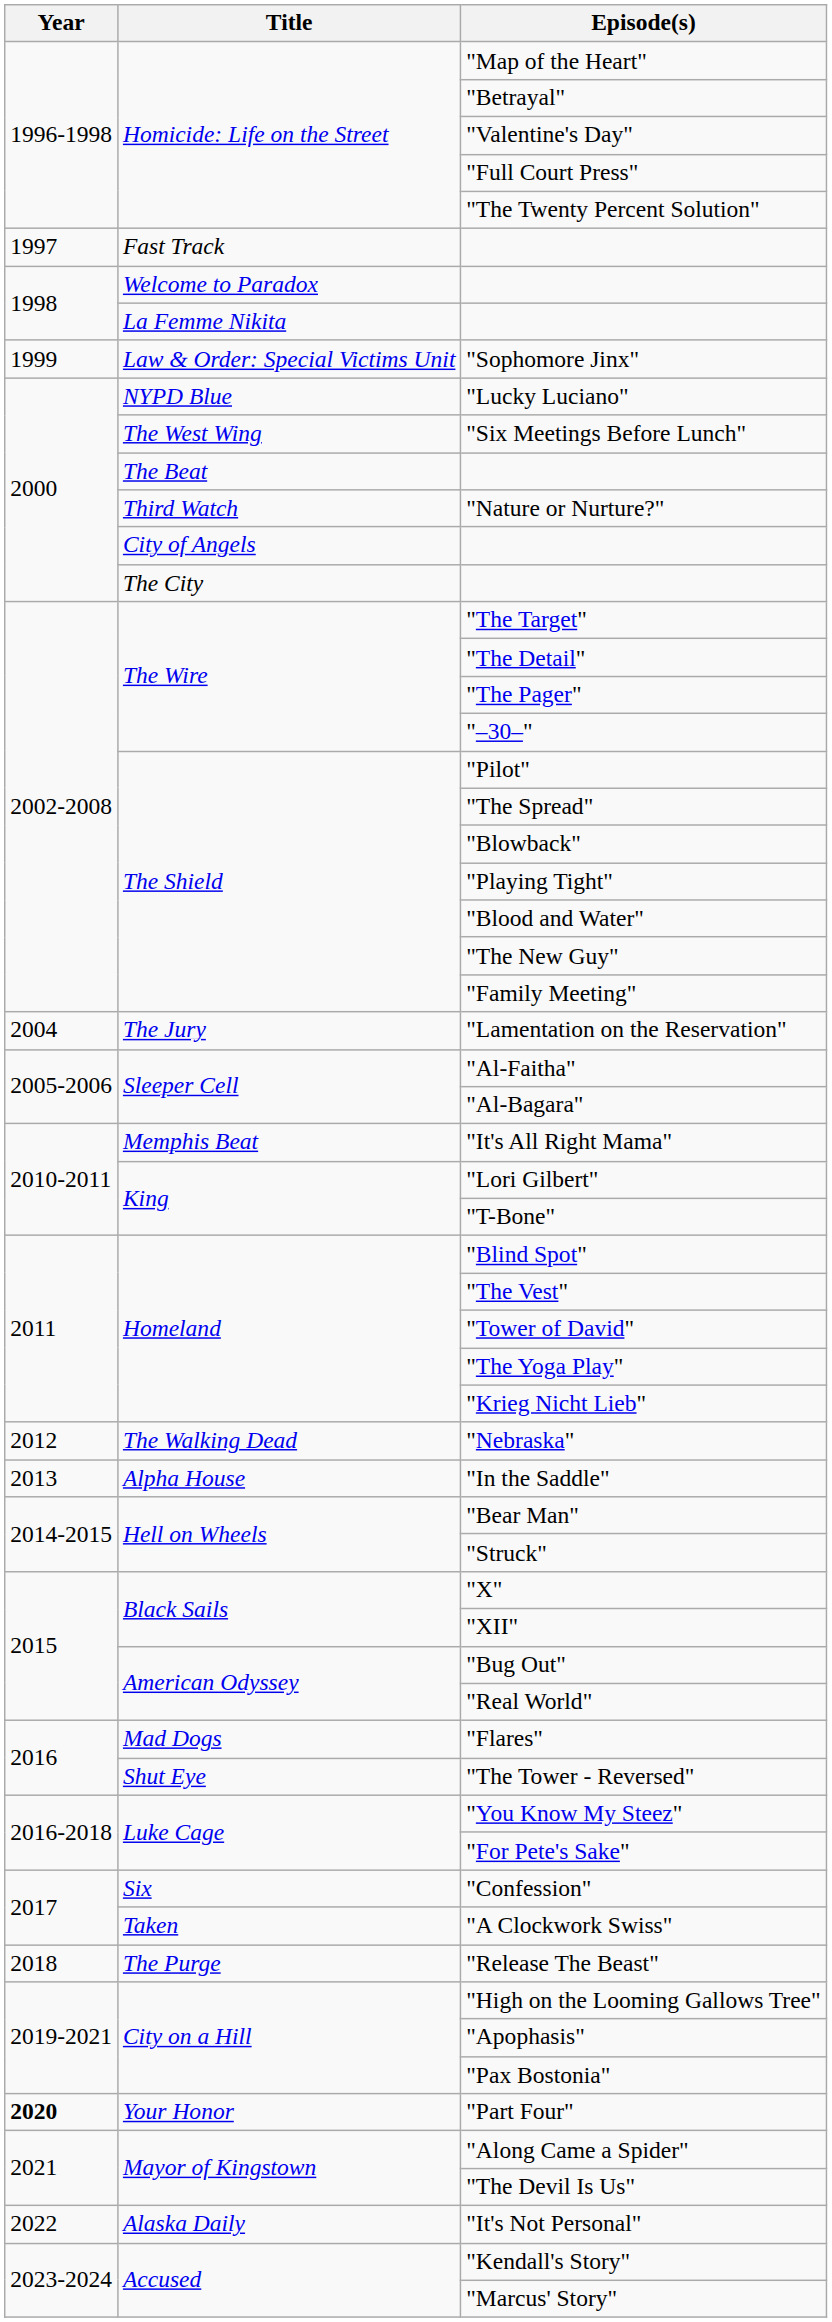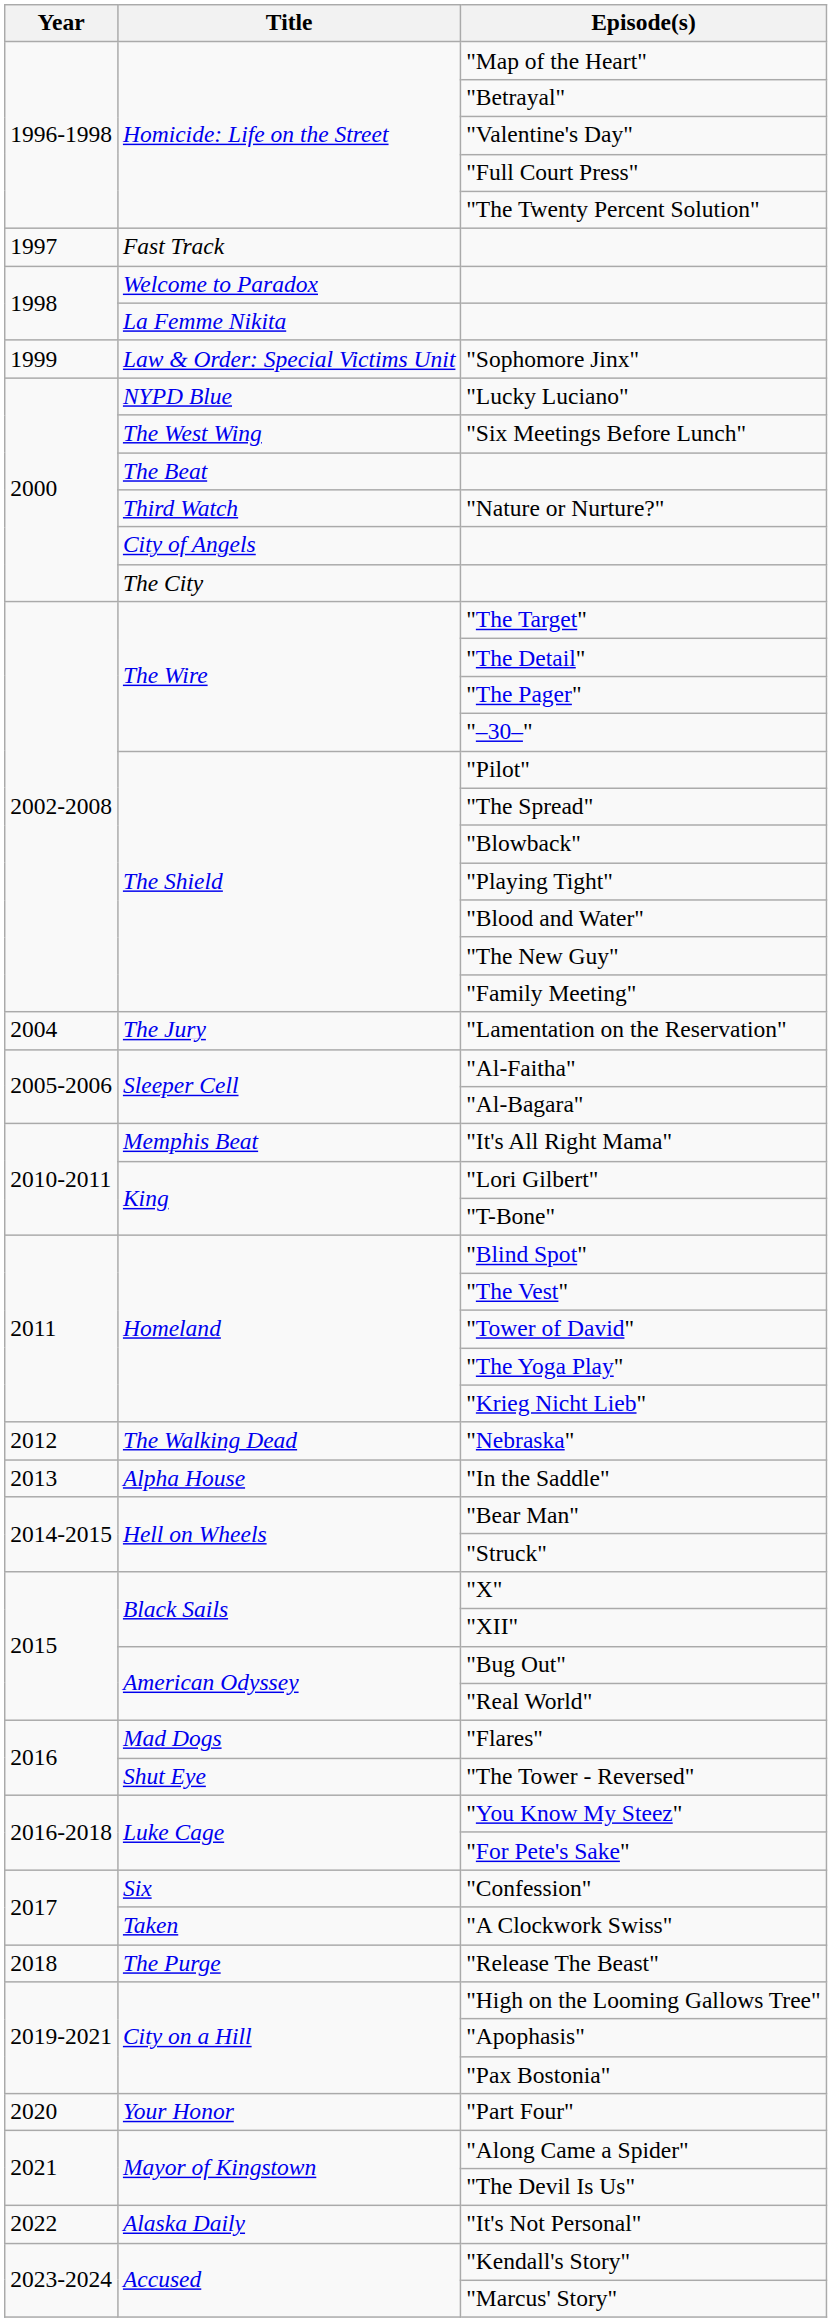(34, 2112) bold -> (34, 2112) normal
